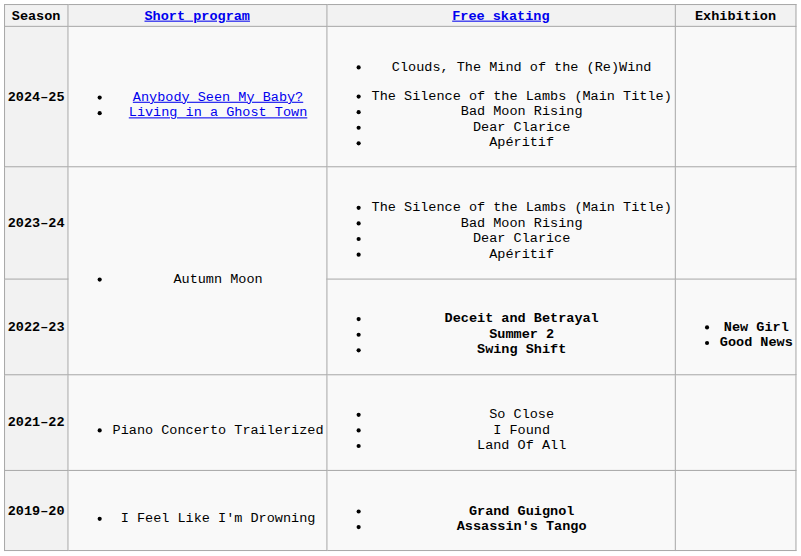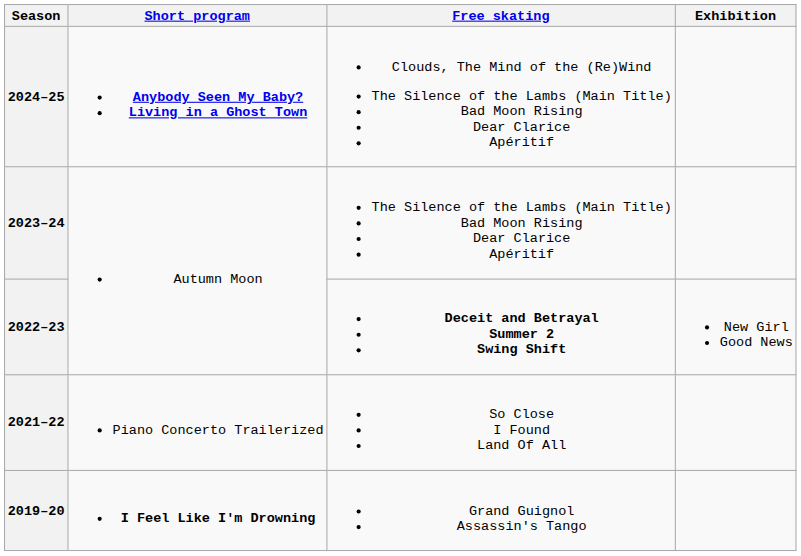(197, 105) normal -> (197, 105) bold
(736, 334) bold -> (736, 334) normal
(197, 518) normal -> (197, 518) bold
(501, 518) bold -> (501, 518) normal
